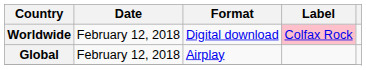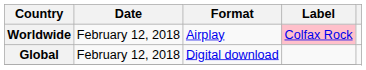(232, 34) Digital download -> (205, 34) Airplay
(205, 54) Airplay -> (232, 54) Digital download
